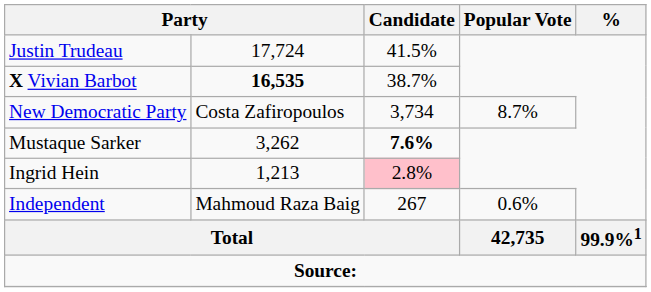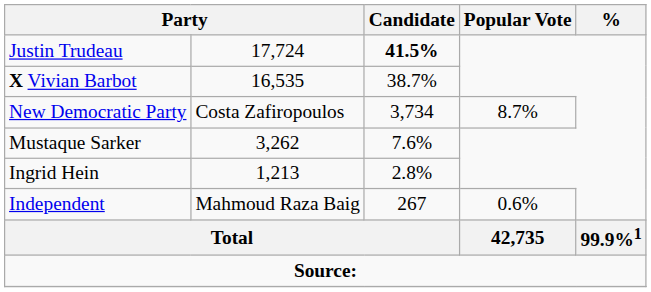(412, 50) normal -> (412, 50) bold
(278, 81) bold -> (278, 81) normal
(412, 142) bold -> (412, 142) normal
(412, 173) pink background -> (412, 173) no background
